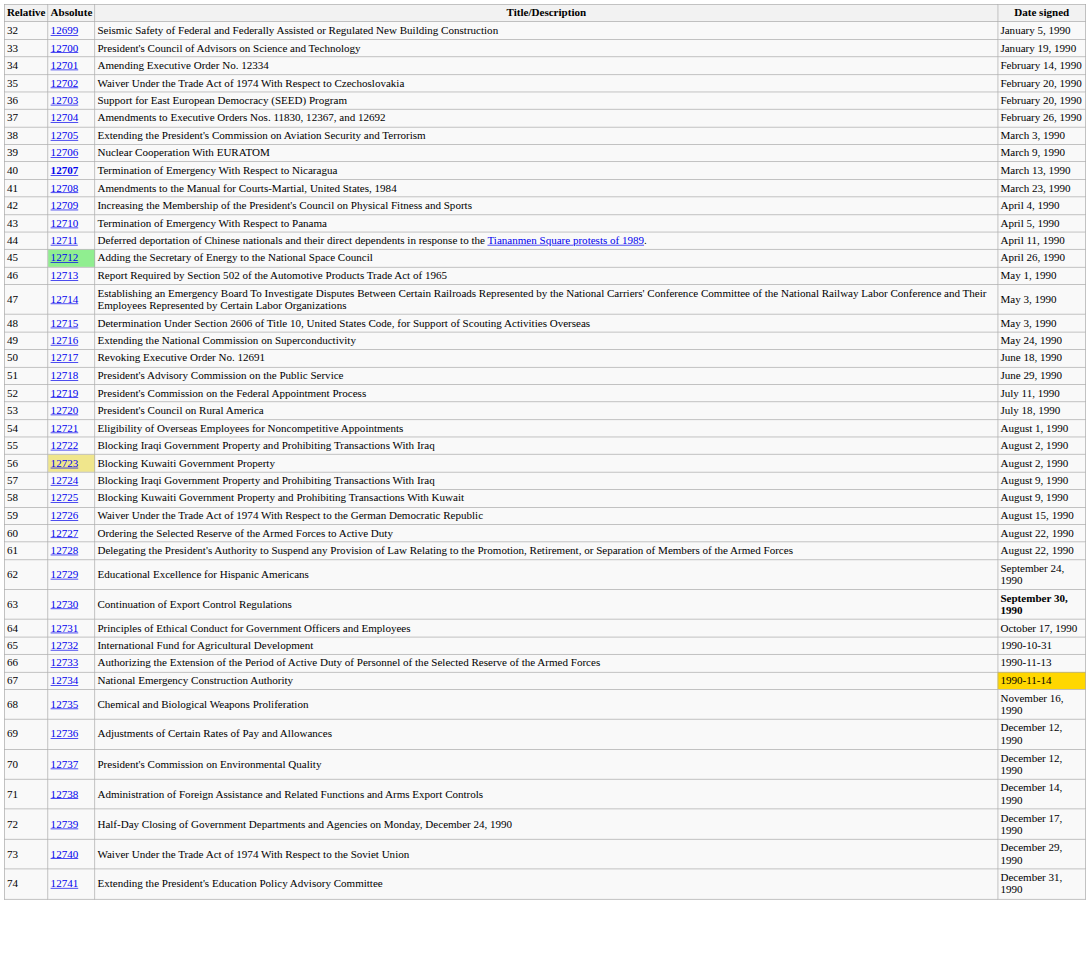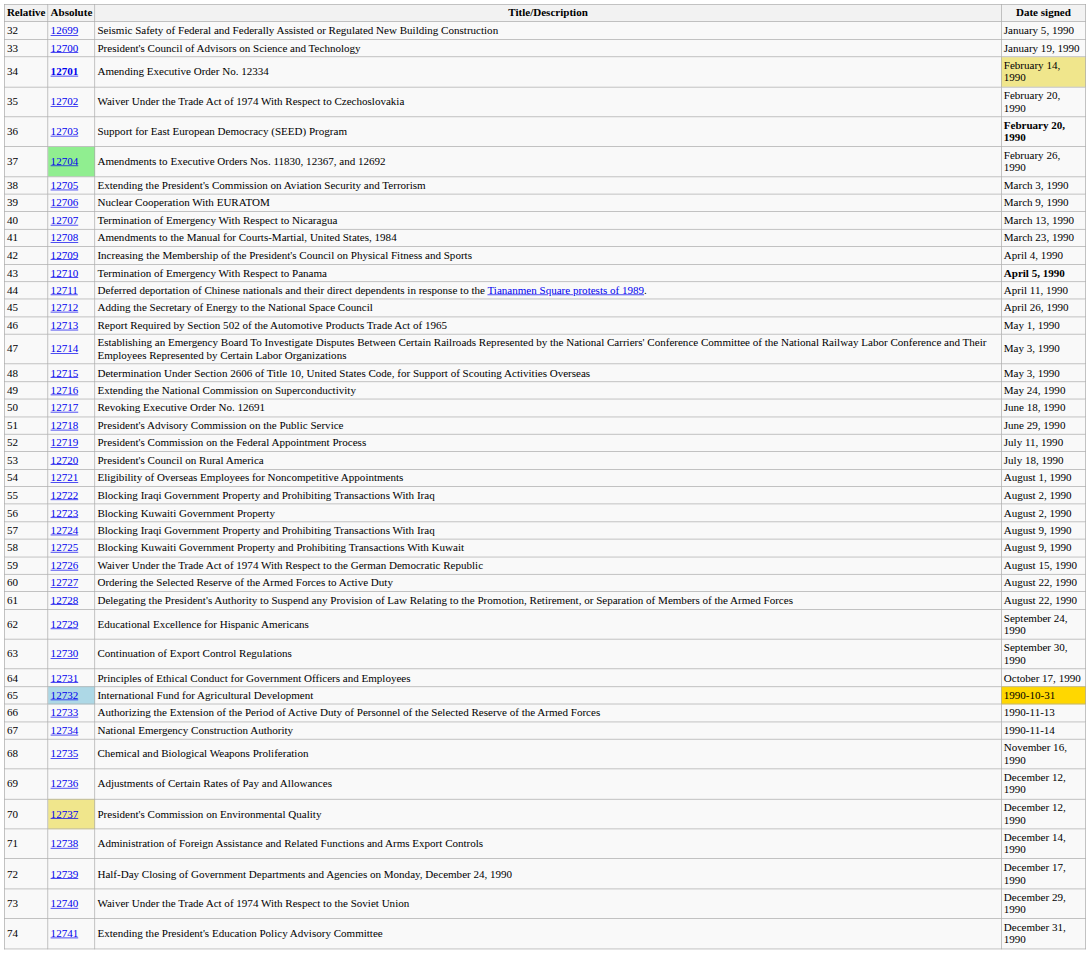(64, 65) normal -> (64, 71) bold
(1041, 65) no background -> (1032, 71) khaki background
(1041, 100) normal -> (1034, 131) bold
(64, 118) no background -> (64, 161) lightgreen background
(64, 170) bold -> (64, 220) normal
(1030, 223) normal -> (1034, 273) bold
(64, 258) lightgreen background -> (64, 308) no background
(64, 463) khaki background -> (64, 513) no background
(1034, 604) bold -> (1036, 654) normal
(64, 645) no background -> (64, 695) lightblue background
(1026, 645) no background -> (1030, 695) gold background
(1026, 680) gold background -> (1029, 730) no background
(64, 764) no background -> (64, 814) khaki background
